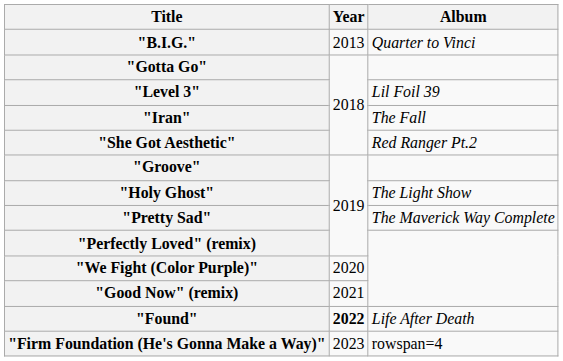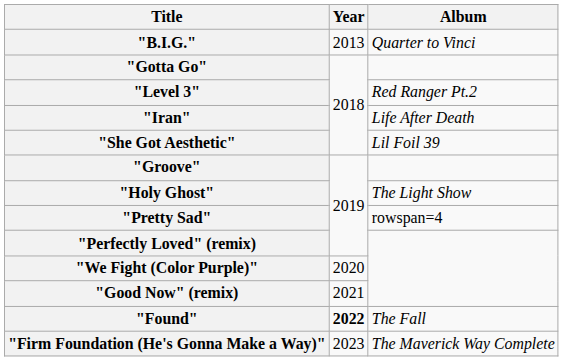(406, 92) Lil Foil 39 -> (424, 92) Red Ranger Pt.2
(399, 117) The Fall -> (423, 117) Life After Death
(424, 142) Red Ranger Pt.2 -> (406, 142) Lil Foil 39
(463, 218) The Maverick Way Complete -> (407, 218) rowspan=4
(423, 318) Life After Death -> (399, 318) The Fall
(407, 343) rowspan=4 -> (463, 343) The Maverick Way Complete
